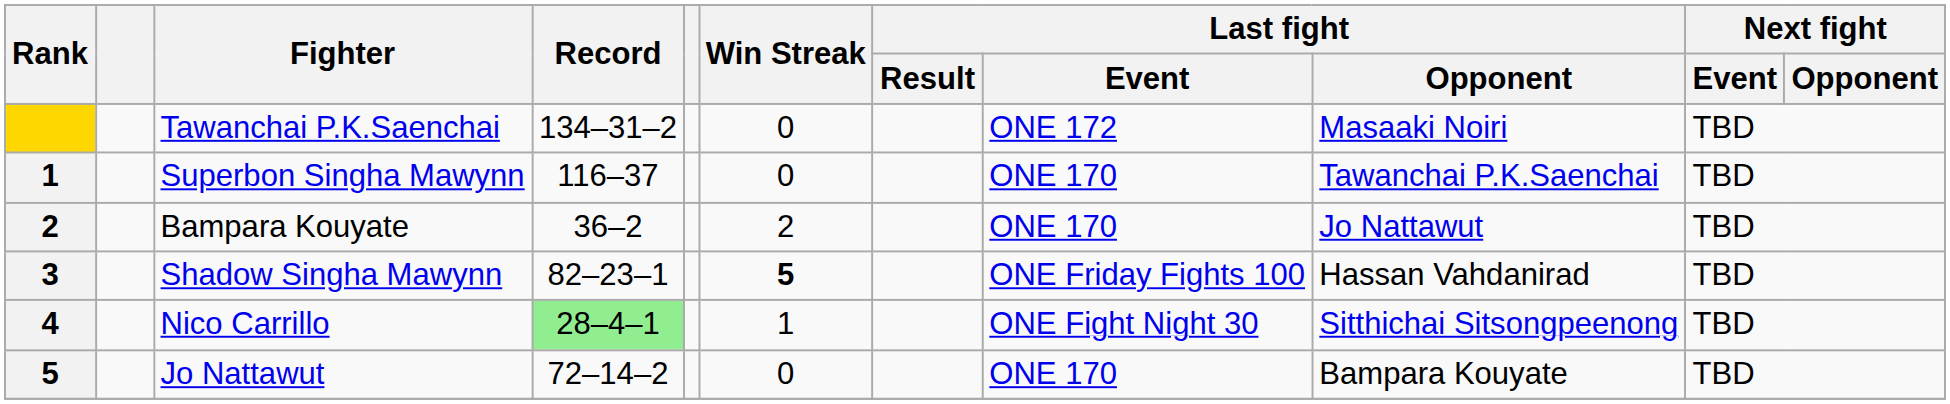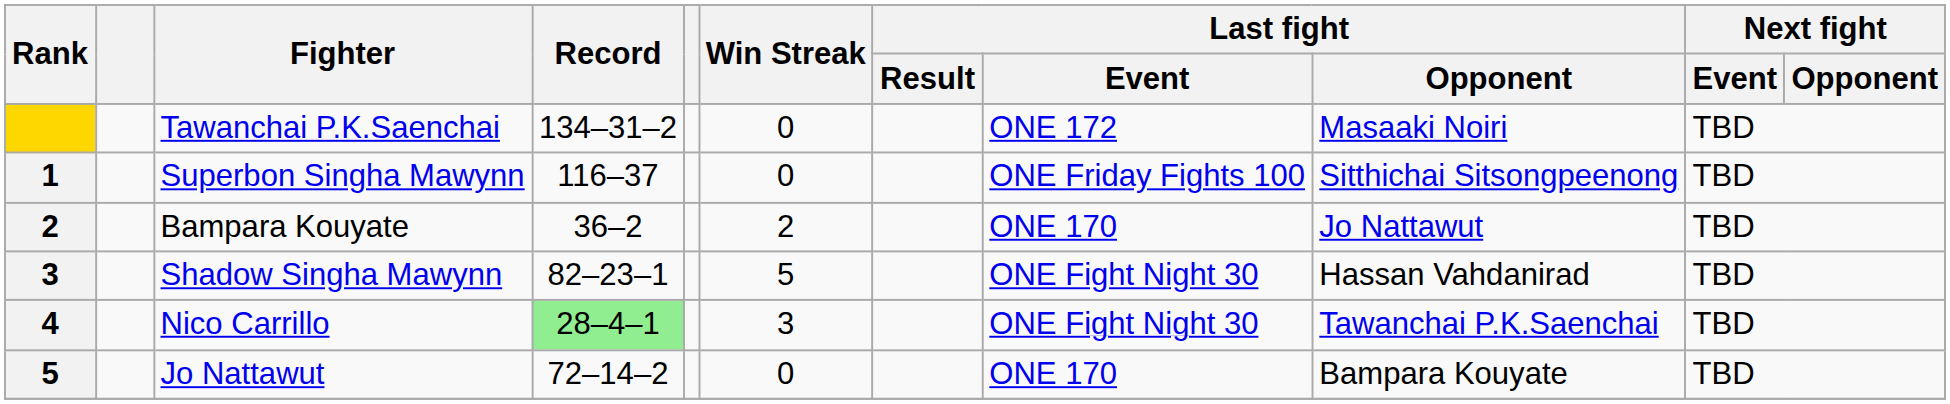(1053, 176) ONE 170 -> (1147, 176) ONE Friday Fights 100
(1489, 176) Tawanchai P.K.Saenchai -> (1499, 176) Sitthichai Sitsongpeenong
(786, 275) bold -> (786, 275) normal
(1147, 275) ONE Friday Fights 100 -> (1124, 275) ONE Fight Night 30
(786, 324) 1 -> (786, 324) 3
(1499, 324) Sitthichai Sitsongpeenong -> (1489, 324) Tawanchai P.K.Saenchai
